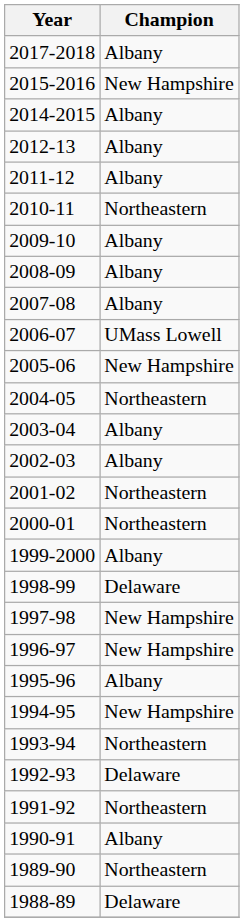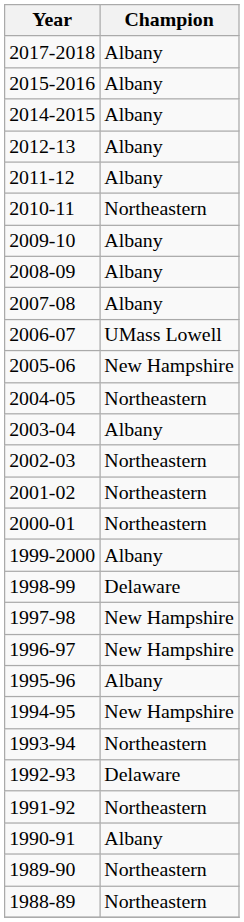(169, 83) New Hampshire -> (134, 83) Albany
(134, 460) Albany -> (156, 460) Northeastern
(142, 901) Delaware -> (156, 901) Northeastern
